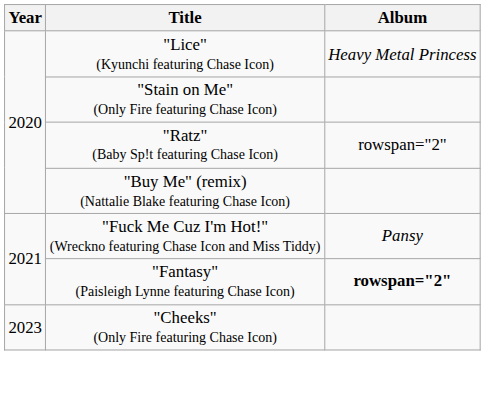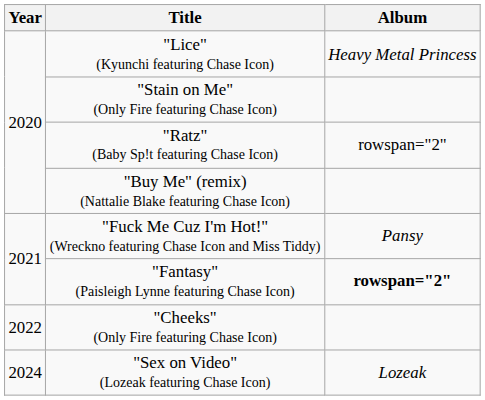(25, 327) 2023 -> (25, 327) 2022
+ row: (185, 372)
